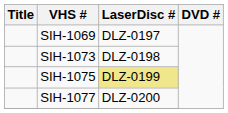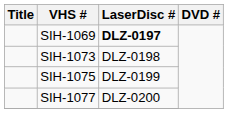(131, 35) normal -> (131, 35) bold
(131, 77) khaki background -> (131, 77) no background
